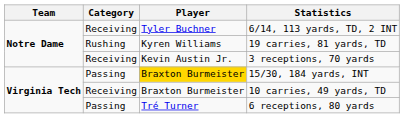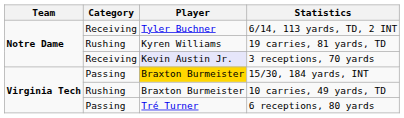(187, 59) no background -> (187, 59) lavender background
(111, 90) Receiving -> (105, 90) Rushing
